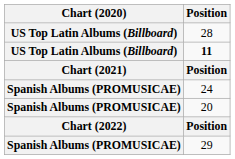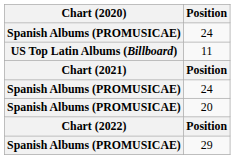(94, 32) US Top Latin Albums (Billboard) -> (94, 32) Spanish Albums (PROMUSICAE)
(207, 32) 28 -> (207, 32) 24
(207, 51) bold -> (207, 51) normal
